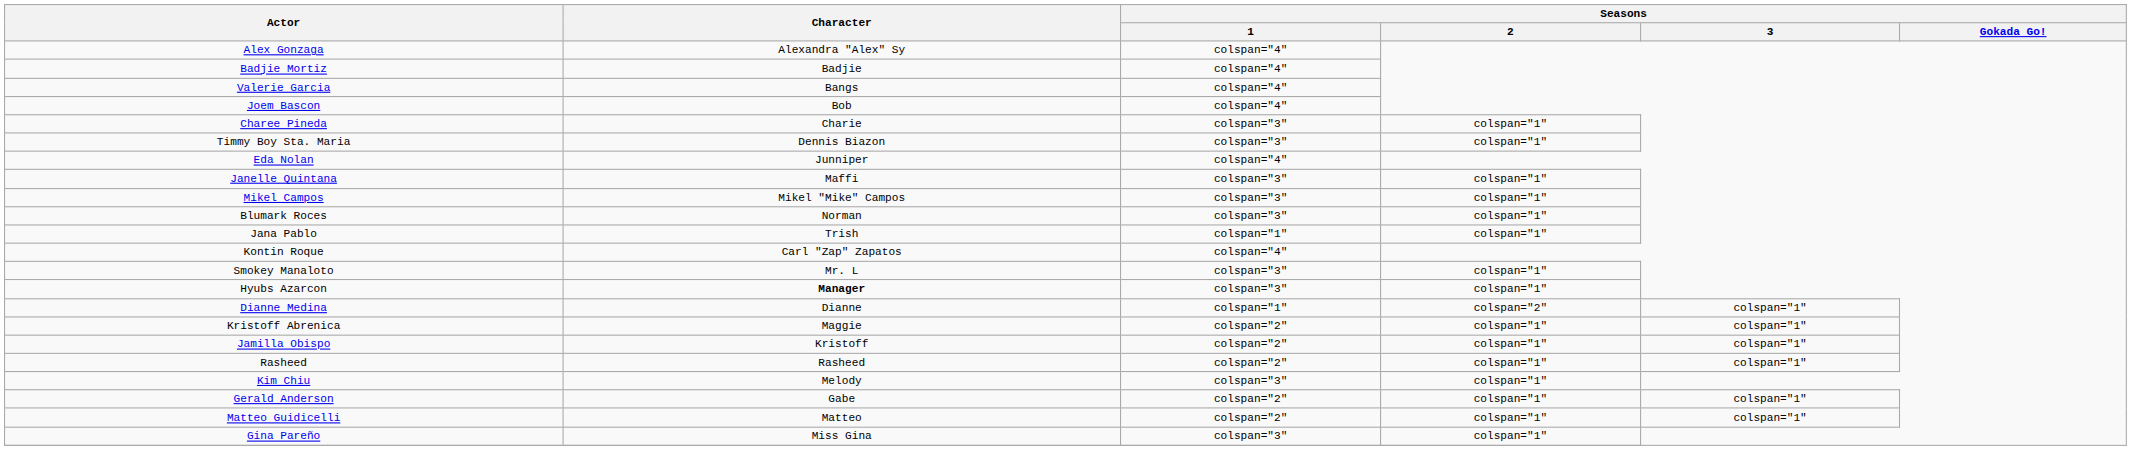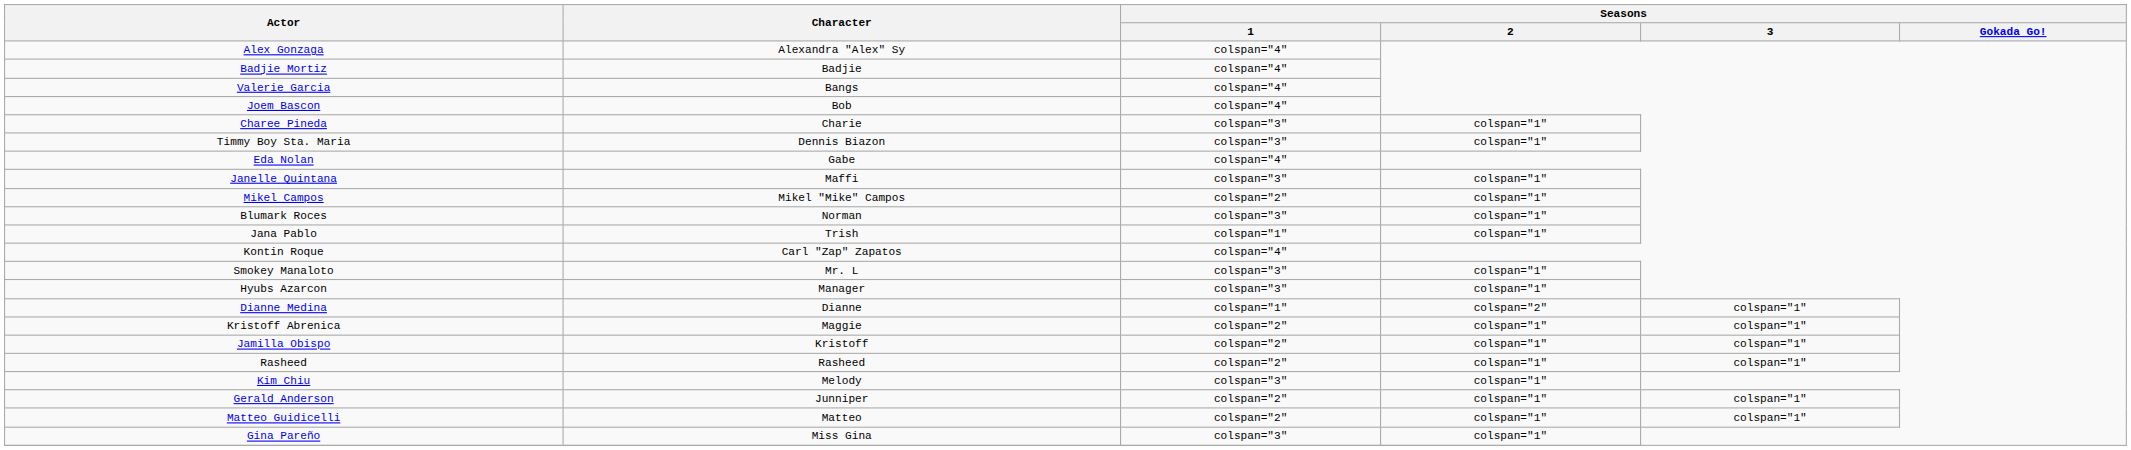(842, 161) Junniper -> (842, 161) Gabe
(1251, 198) colspan="3" -> (1251, 198) colspan="2"
(842, 289) bold -> (842, 289) normal
(842, 400) Gabe -> (842, 400) Junniper
